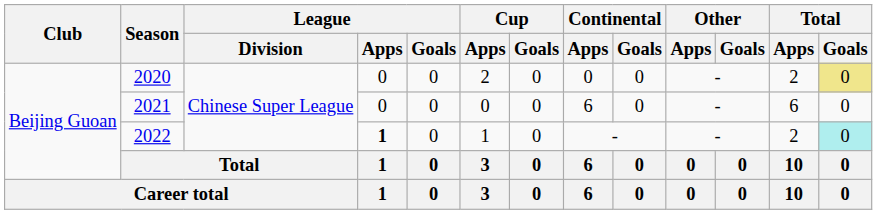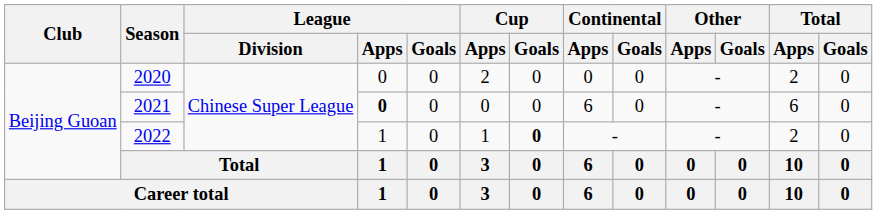(845, 77) khaki background -> (845, 77) no background
(382, 106) normal -> (382, 106) bold
(382, 135) bold -> (382, 135) normal
(537, 135) normal -> (537, 135) bold
(845, 135) paleturquoise background -> (845, 135) no background
